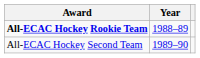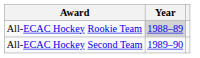(77, 28) bold -> (74, 28) normal
(170, 28) no background -> (165, 28) lightgrey background
